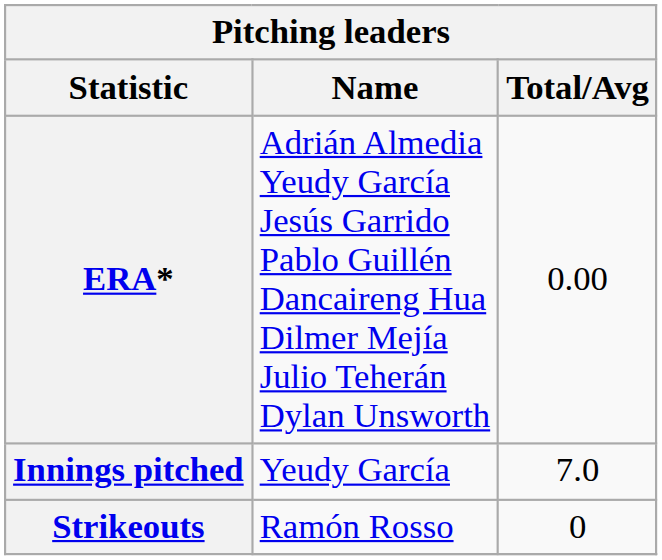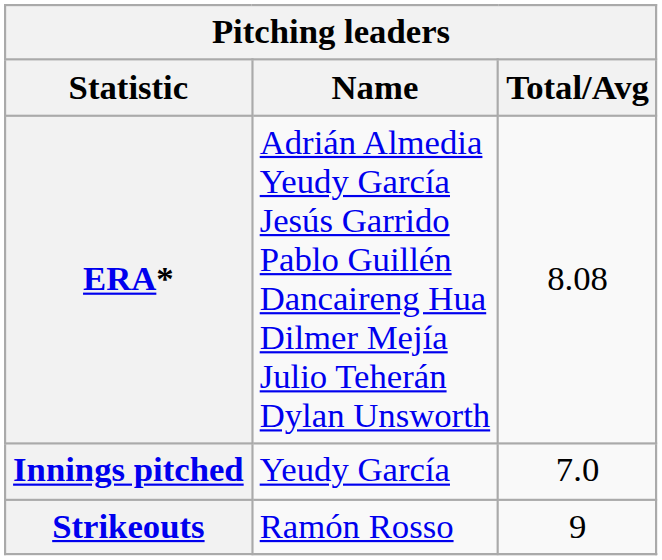(578, 278) 0.00 -> (578, 278) 8.08
(578, 525) 0 -> (578, 525) 9
